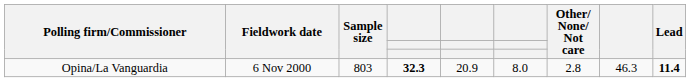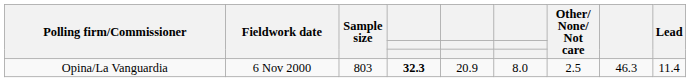(573, 68) 2.8 -> (573, 68) 2.5
(669, 68) bold -> (669, 68) normal
